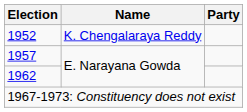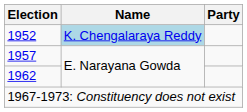(133, 35) no background -> (133, 35) lightblue background
